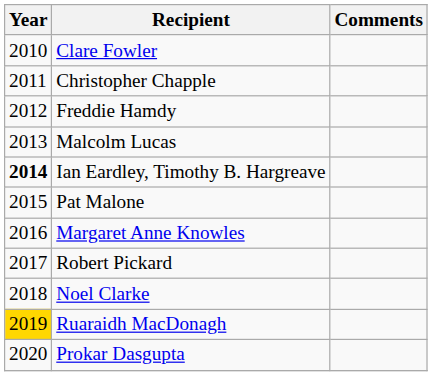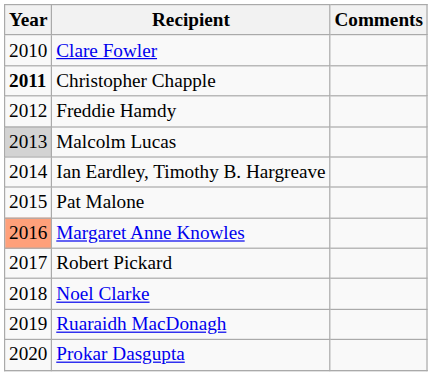(28, 80) normal -> (28, 80) bold
(28, 141) no background -> (28, 141) lightgrey background
(28, 171) bold -> (28, 171) normal
(28, 232) no background -> (28, 232) lightsalmon background
(28, 324) gold background -> (28, 324) no background
